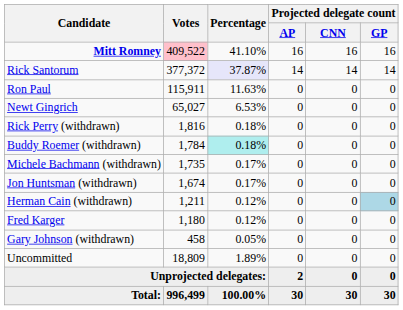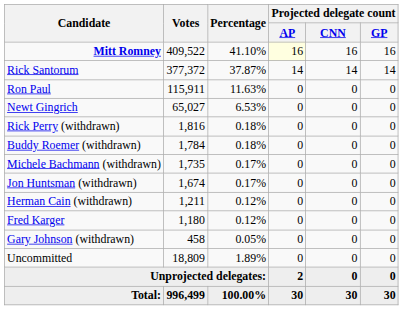(186, 51) pink background -> (186, 51) no background
(297, 51) no background -> (297, 51) lightyellow background
(248, 70) lavender background -> (248, 70) no background
(251, 145) paleturquoise background -> (251, 145) no background
(393, 201) lightblue background -> (393, 201) no background
